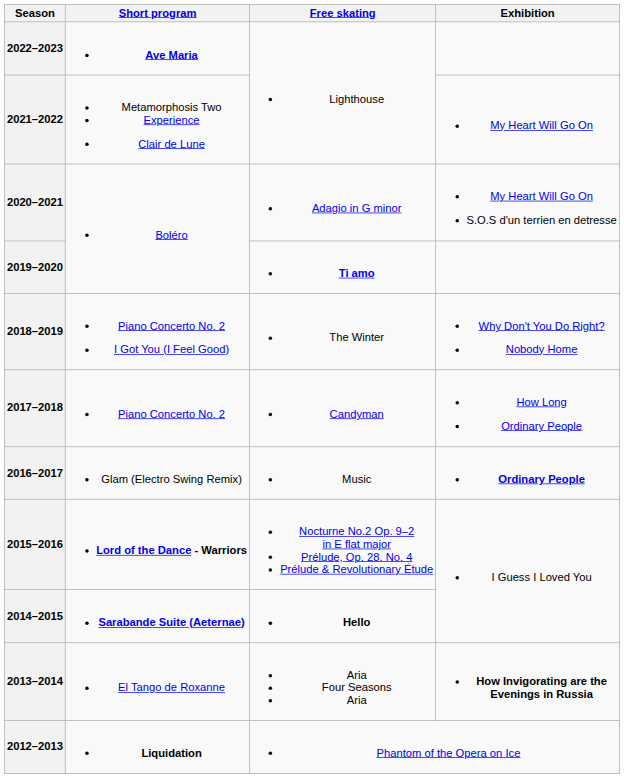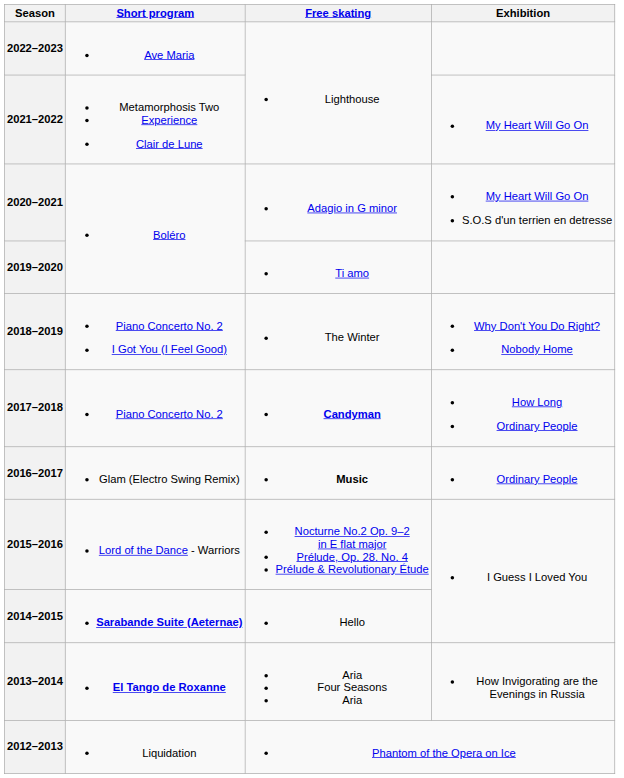(158, 55) bold -> (155, 55) normal
(343, 273) bold -> (338, 273) normal
(343, 415) normal -> (338, 415) bold
(343, 479) normal -> (338, 479) bold
(528, 479) bold -> (523, 479) normal
(158, 551) bold -> (155, 551) normal
(343, 622) bold -> (338, 622) normal
(158, 688) normal -> (155, 688) bold
(528, 688) bold -> (523, 688) normal
(158, 753) bold -> (155, 753) normal
